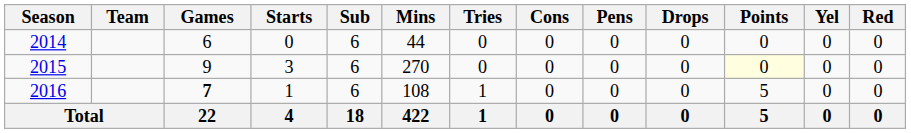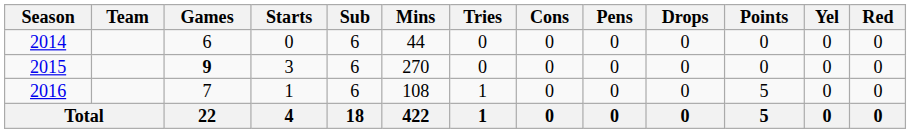(207, 66) normal -> (207, 66) bold
(764, 66) lightyellow background -> (764, 66) no background
(207, 91) bold -> (207, 91) normal
